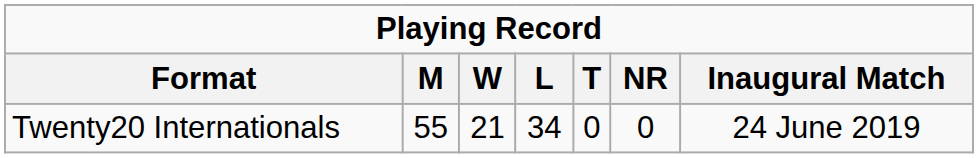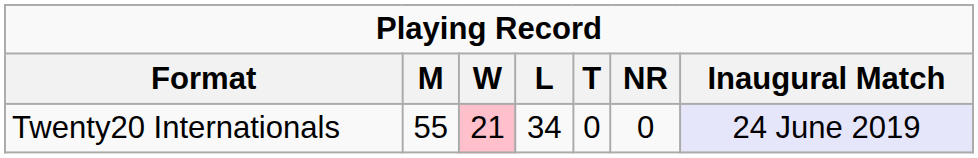(487, 127) no background -> (487, 127) pink background
(826, 127) no background -> (826, 127) lavender background
